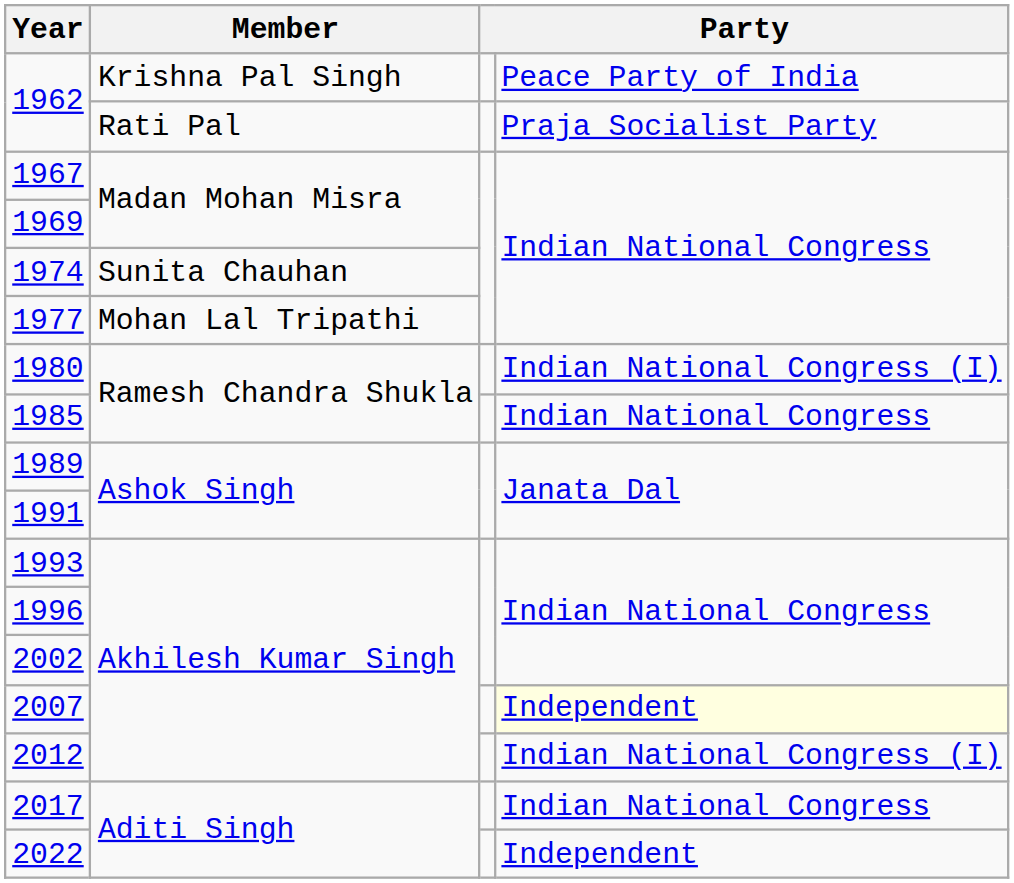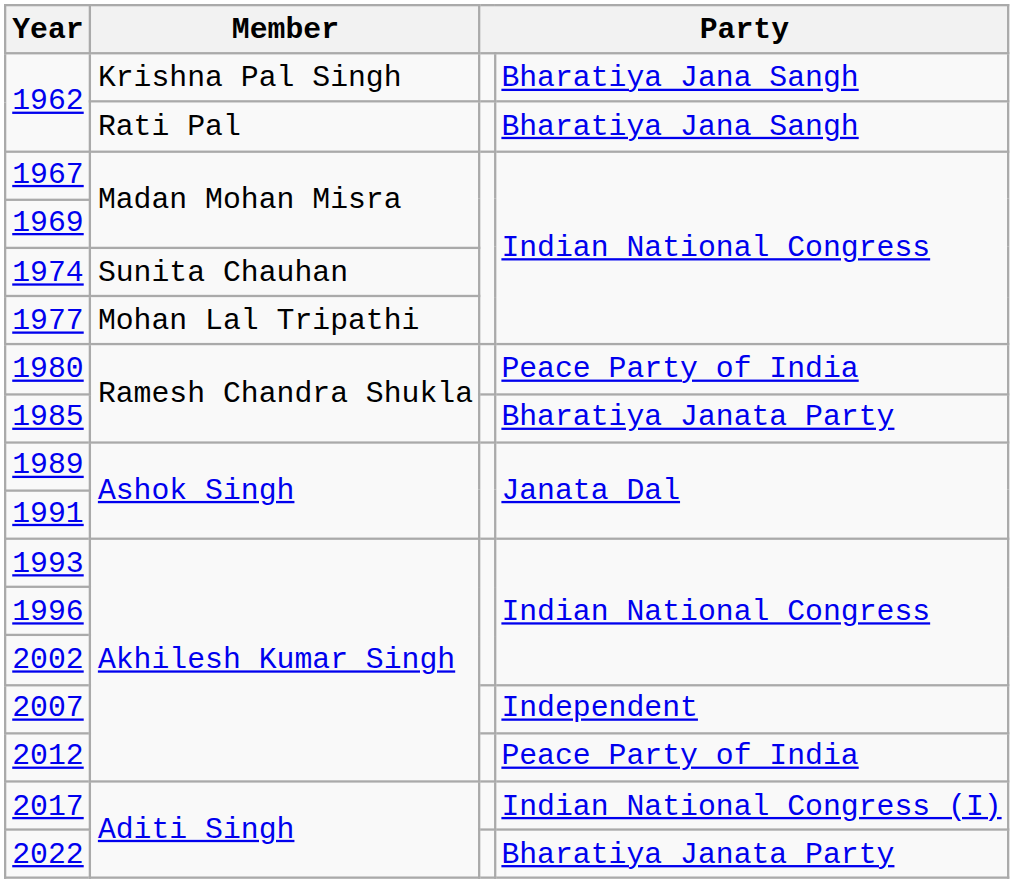(680, 78) Peace Party of India -> (680, 78) Bharatiya Jana Sangh
(689, 126) Praja Socialist Party -> (680, 126) Bharatiya Jana Sangh
(752, 369) Indian National Congress (I) -> (680, 369) Peace Party of India
(716, 418) Indian National Congress -> (698, 418) Bharatiya Janata Party
(600, 709) lightyellow background -> (600, 709) no background
(752, 757) Indian National Congress (I) -> (680, 757) Peace Party of India
(716, 806) Indian National Congress -> (752, 806) Indian National Congress (I)
(600, 854) Independent -> (698, 854) Bharatiya Janata Party
